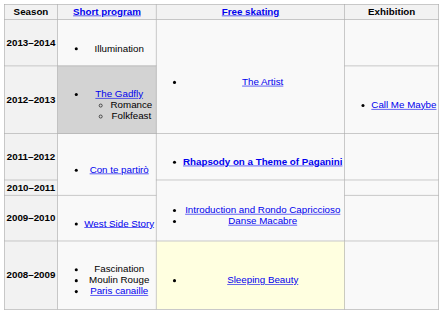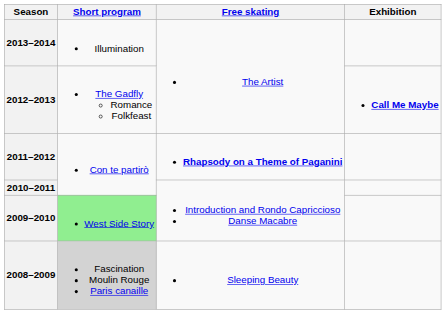(107, 105) lightgrey background -> (107, 105) no background
(392, 105) normal -> (393, 105) bold
(107, 224) no background -> (107, 224) lightgreen background
(107, 281) no background -> (107, 281) lightgrey background
(251, 281) lightyellow background -> (251, 281) no background
